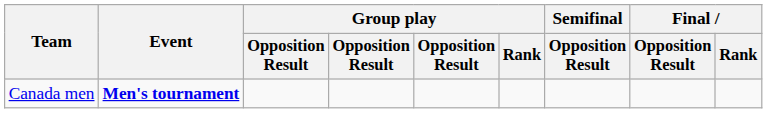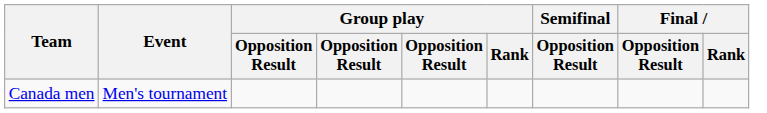(171, 93) bold -> (165, 93) normal
